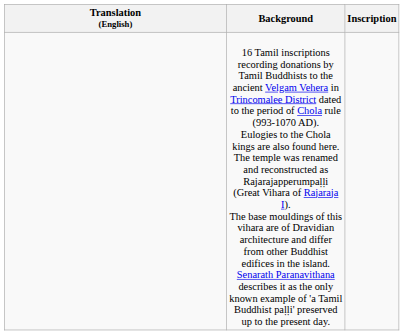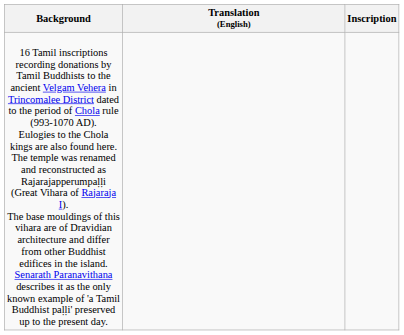columns swapped: (286, 18) <-> (115, 18)
